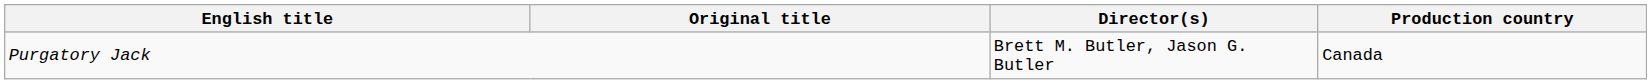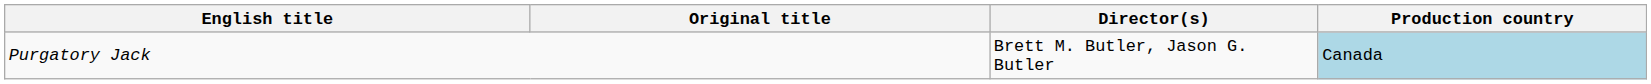(1353, 56) no background -> (1353, 56) lightblue background
